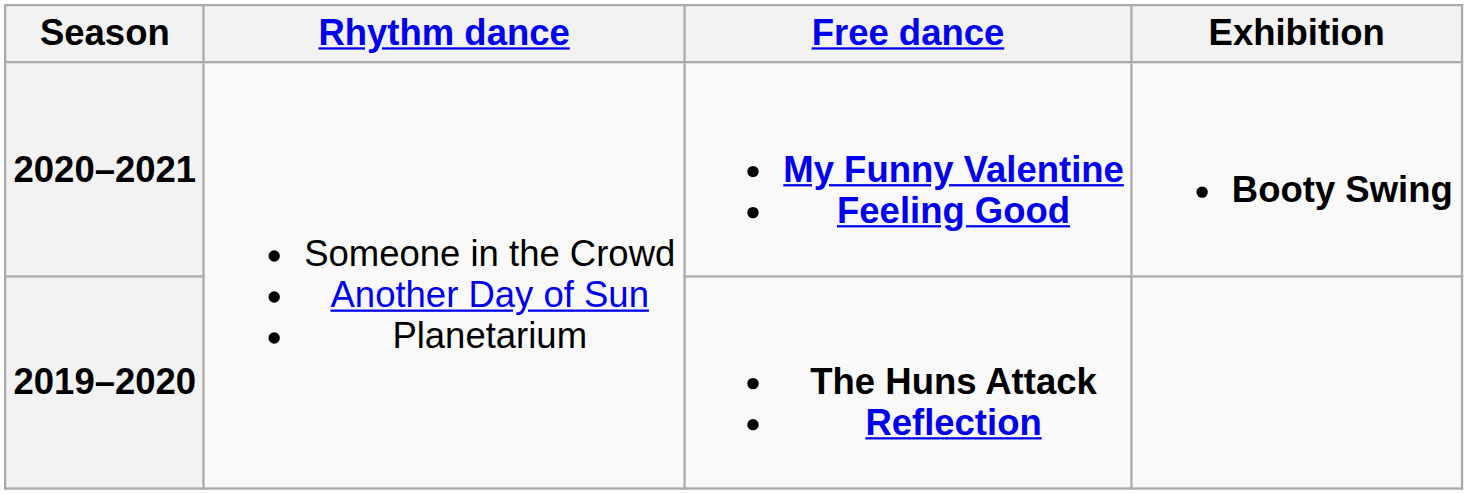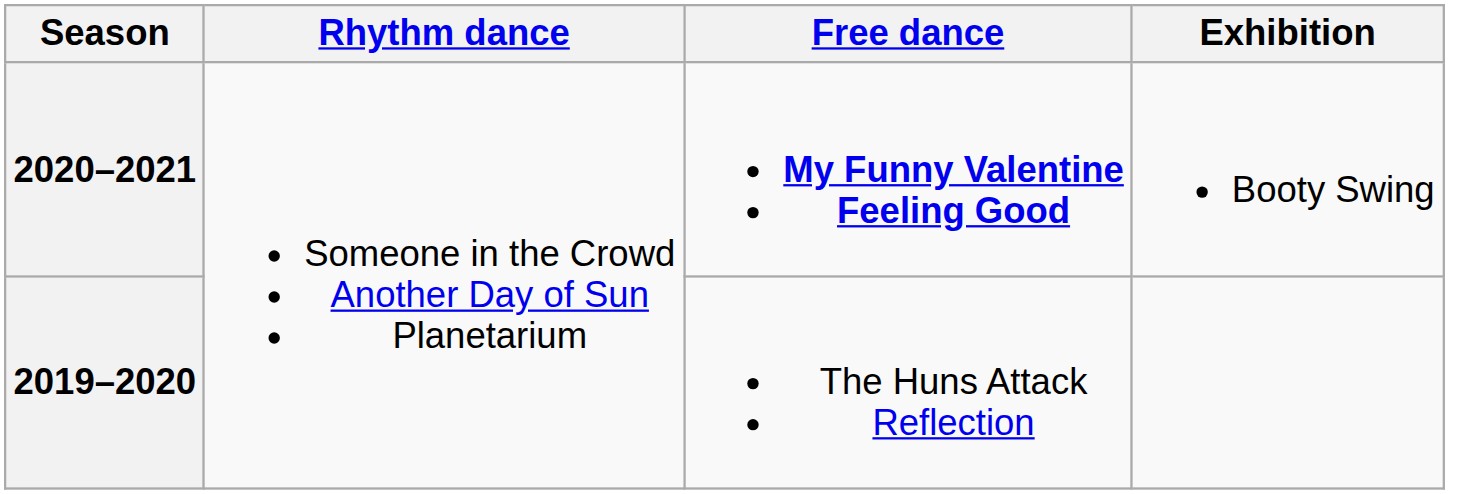(1297, 190) bold -> (1288, 190) normal
(908, 403) bold -> (908, 403) normal
